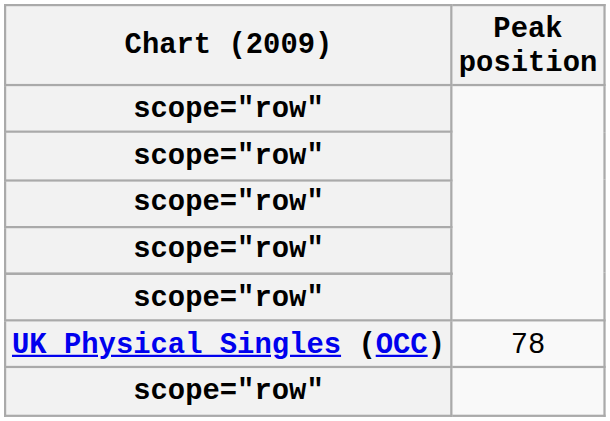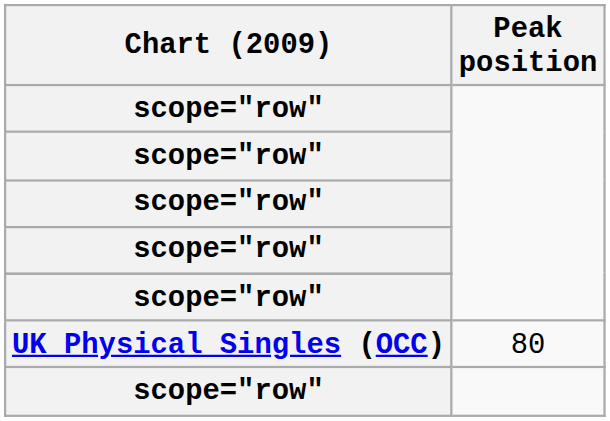(528, 344) 78 -> (528, 344) 80
